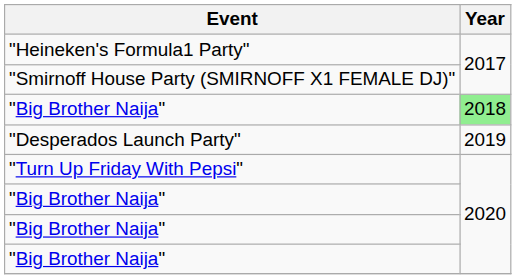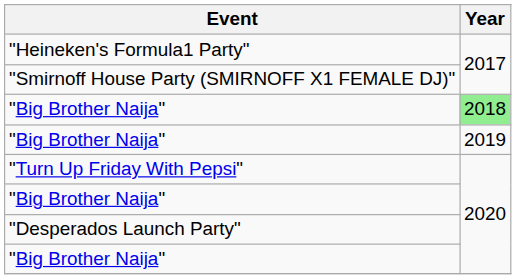(125, 139) "Desperados Launch Party" -> (87, 139) "Big Brother Naija"
(87, 229) "Big Brother Naija" -> (125, 229) "Desperados Launch Party"
